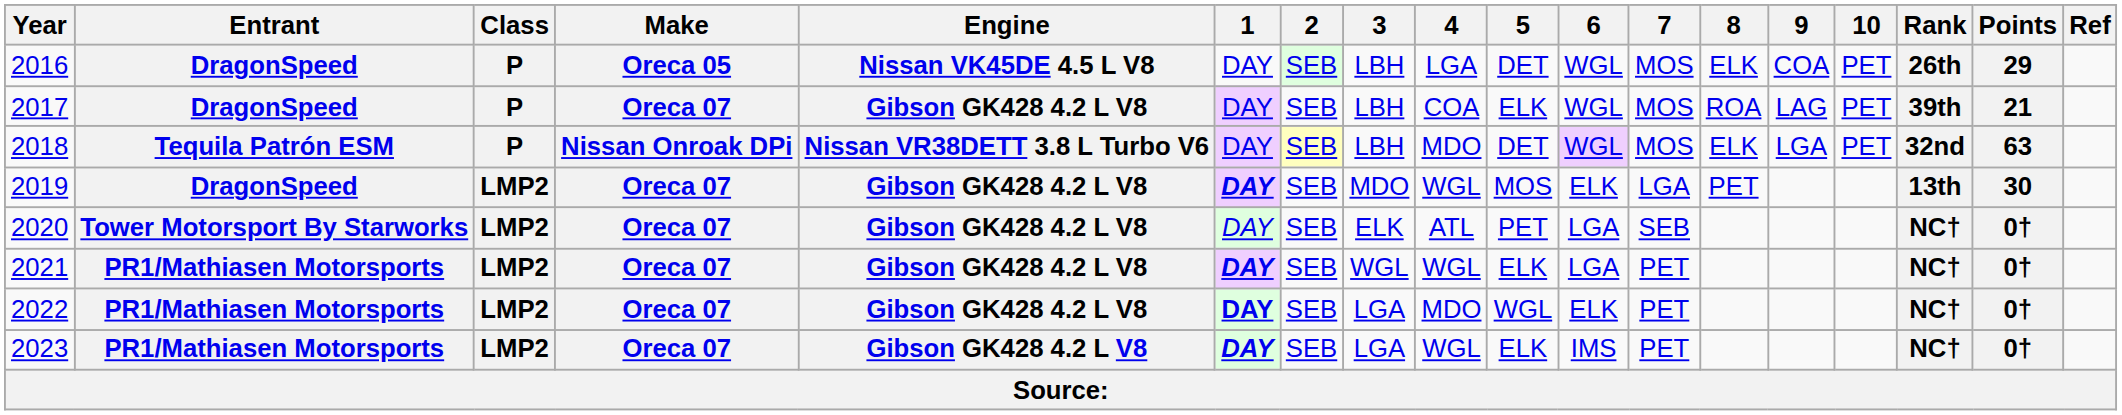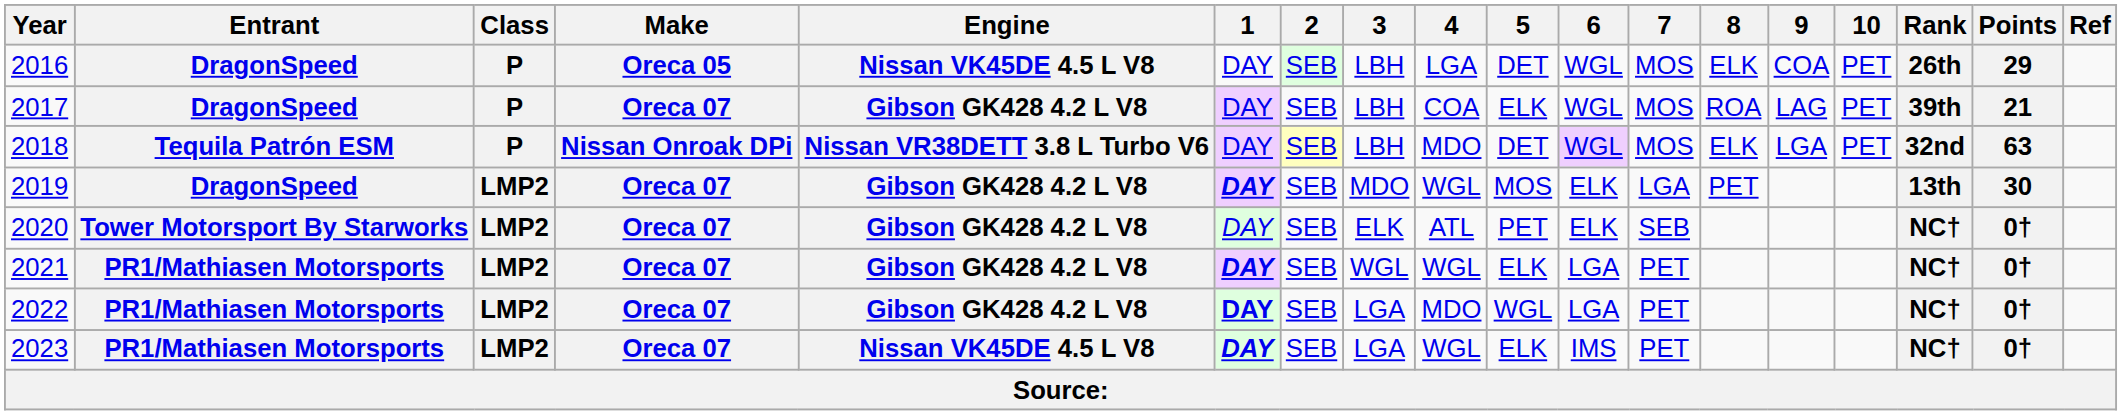(1594, 227) LGA -> (1594, 227) ELK
(1594, 308) ELK -> (1594, 308) LGA
(1007, 349) Gibson GK428 4.2 L V8 -> (1007, 349) Nissan VK45DE 4.5 L V8
